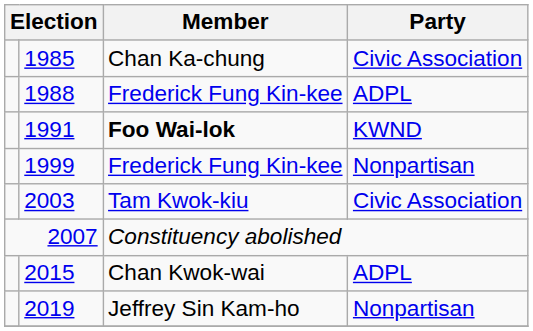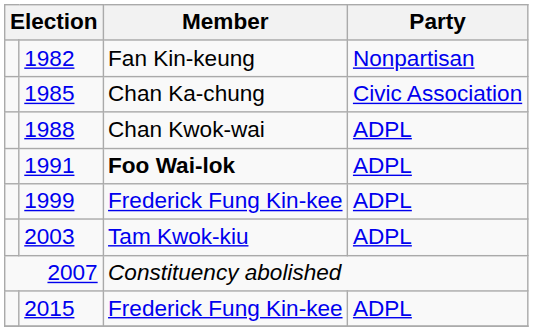+ row: (49, 58)
(225, 93) Frederick Fung Kin-kee -> (186, 129) Chan Kwok-wai
(387, 129) KWND -> (382, 165) ADPL
(414, 165) Nonpartisan -> (382, 201) ADPL
(438, 201) Civic Association -> (382, 237) ADPL
(186, 272) Chan Kwok-wai -> (225, 308) Frederick Fung Kin-kee
- row: (49, 308)
